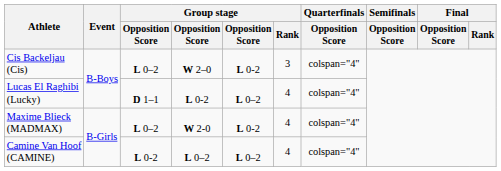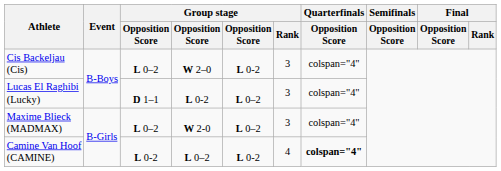(288, 93) 4 -> (288, 93) 3
(248, 129) L 0-2 -> (248, 129) L 0–2
(288, 123) 4 -> (288, 123) 3
(248, 158) L 0–2 -> (248, 158) L 0-2
(334, 152) normal -> (334, 152) bold
